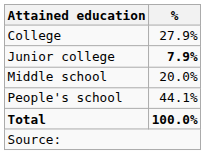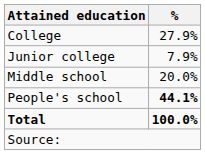(182, 56) bold -> (182, 56) normal
(179, 98) normal -> (179, 98) bold
